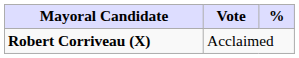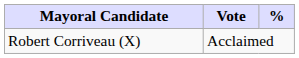(79, 41) bold -> (74, 41) normal
